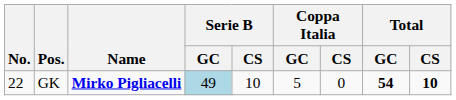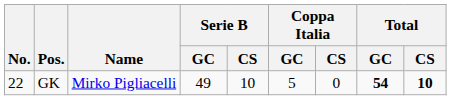(126, 82) bold -> (124, 82) normal
(208, 82) lightblue background -> (203, 82) no background
